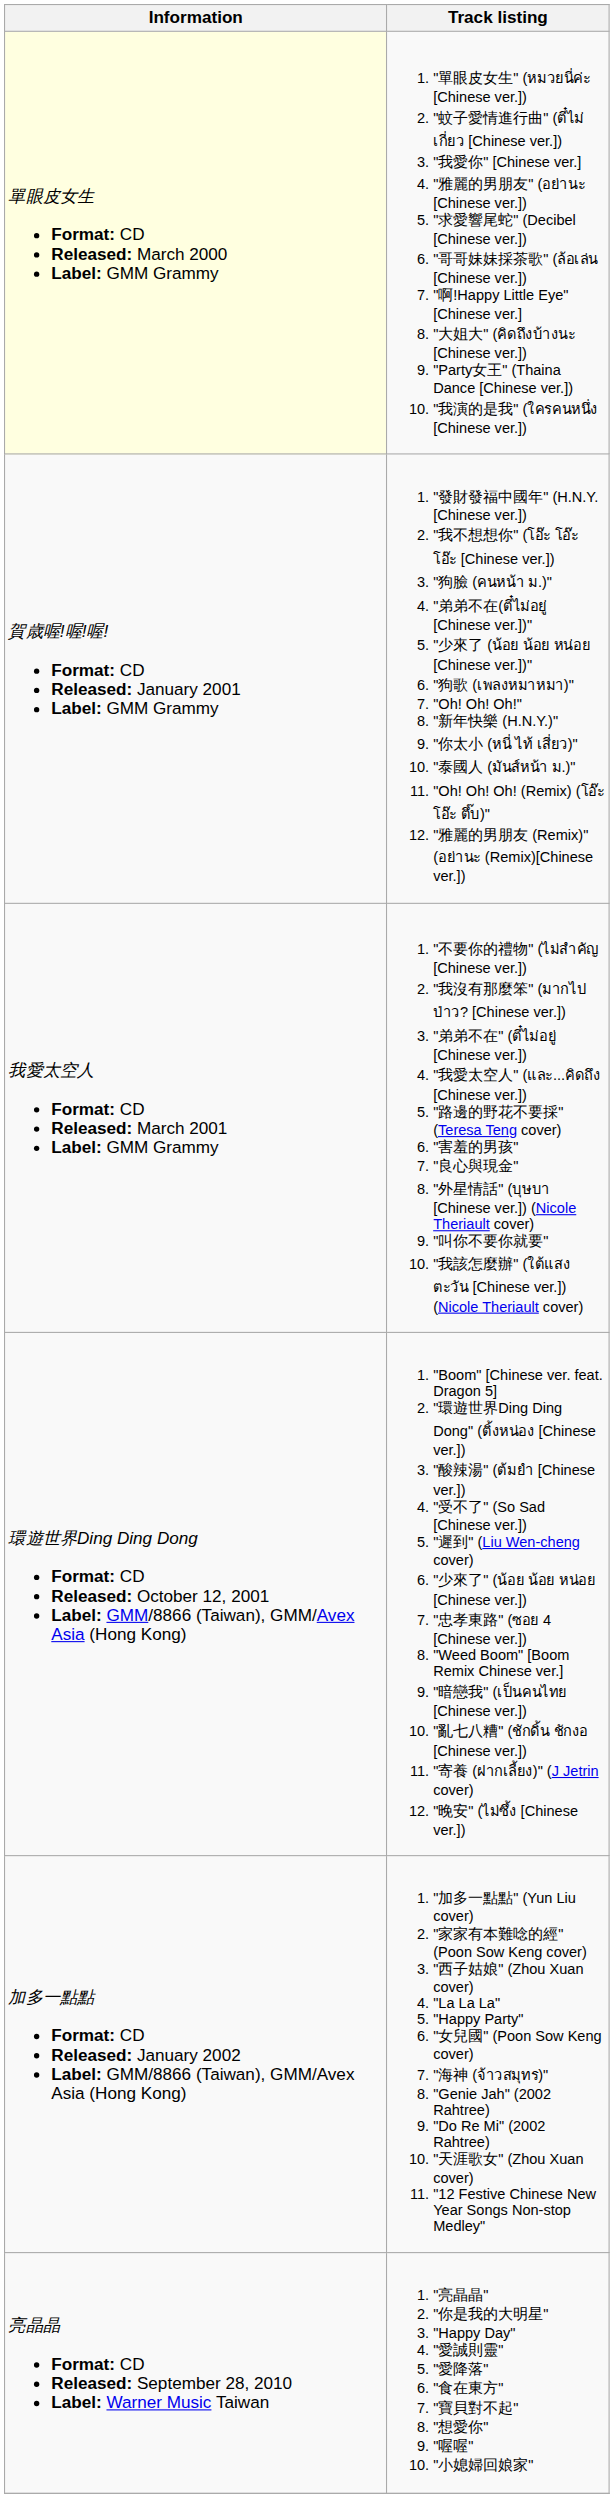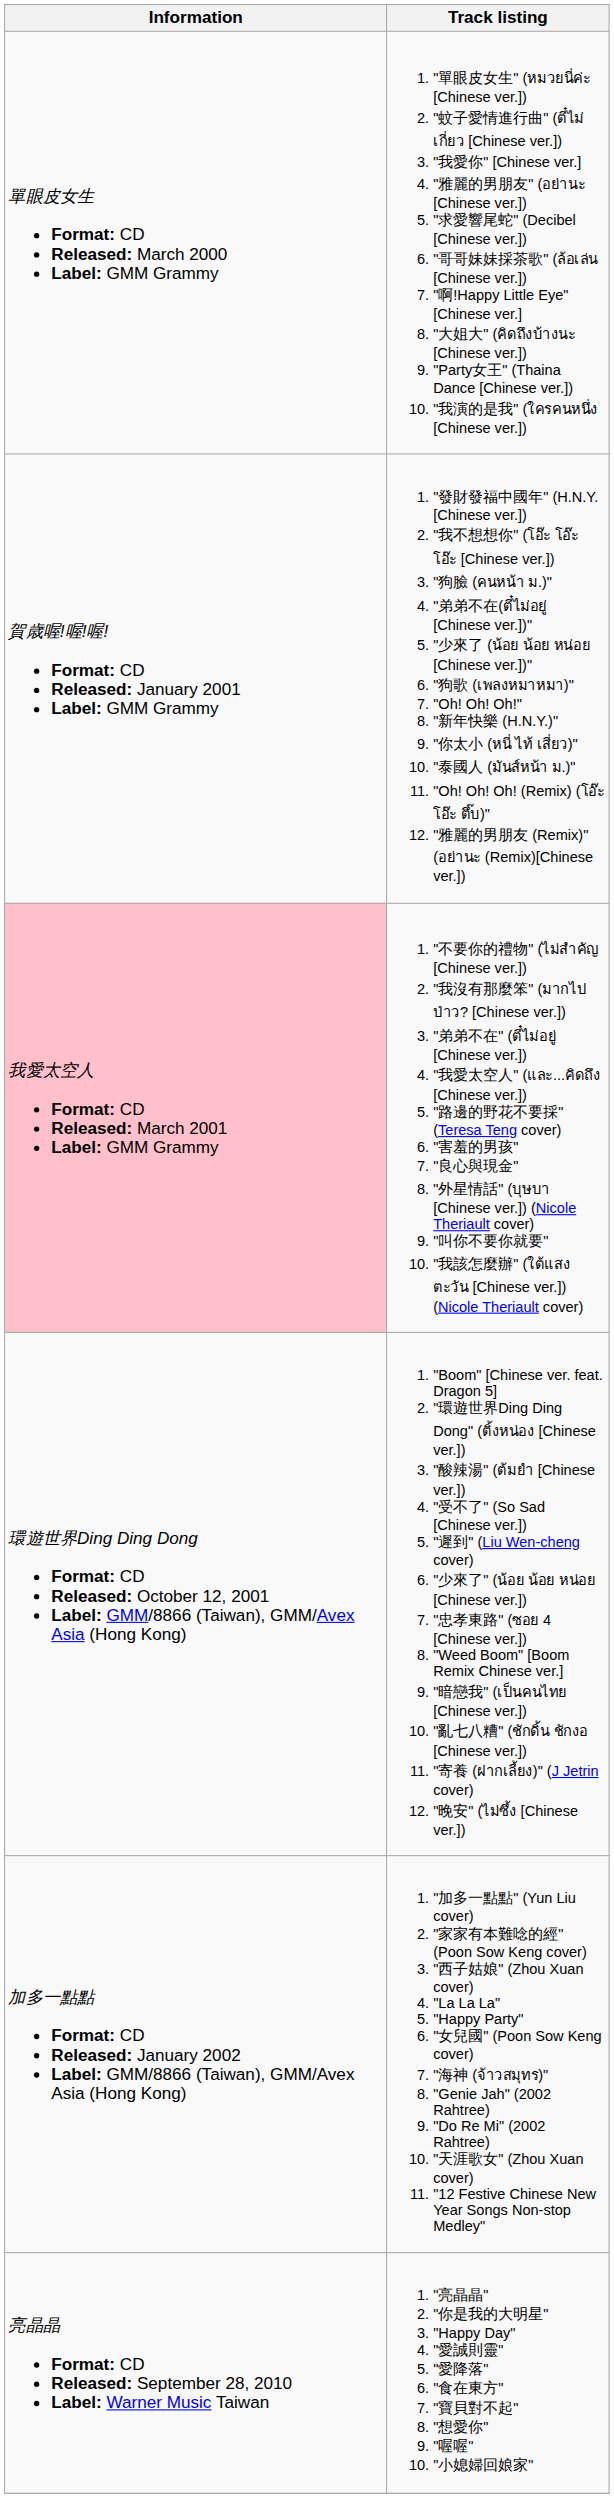(196, 235) lightyellow background -> (196, 235) no background
(196, 1110) no background -> (196, 1110) pink background
